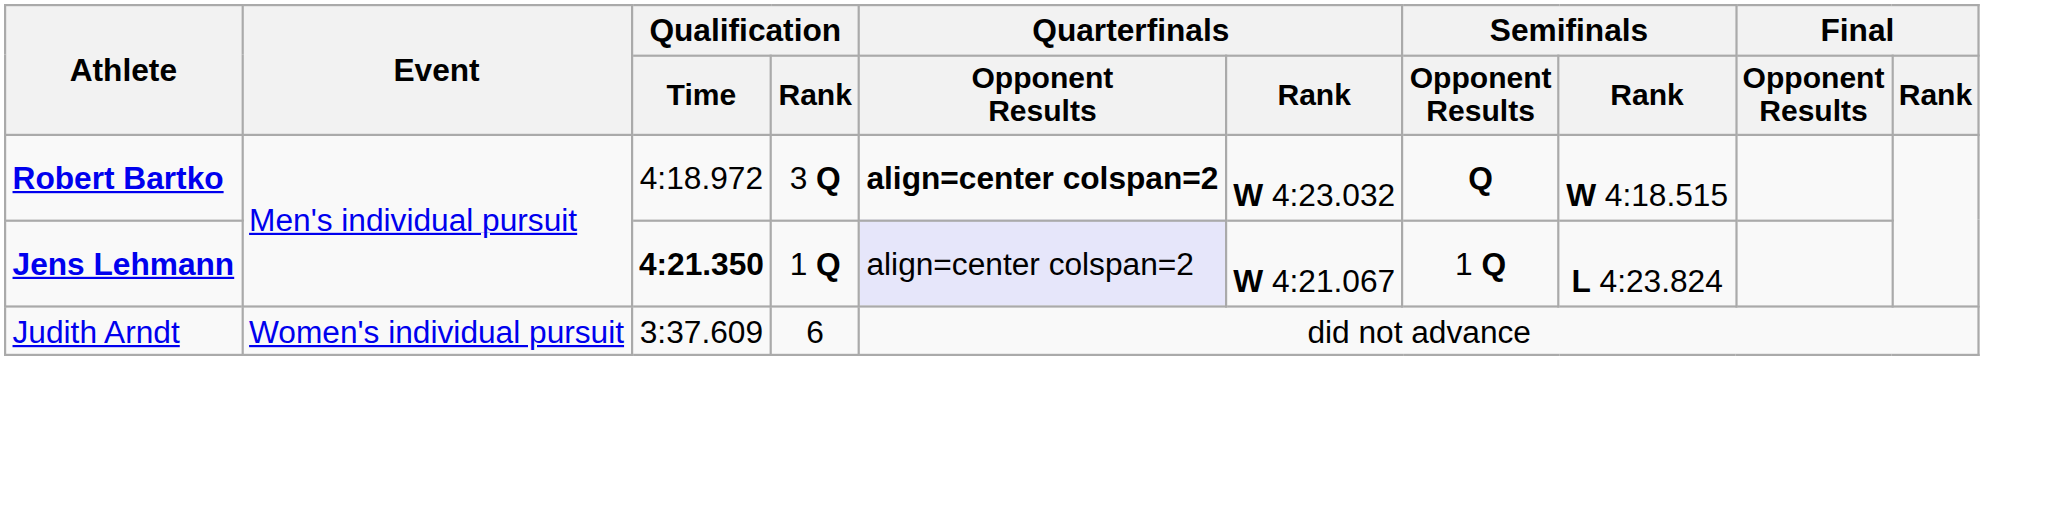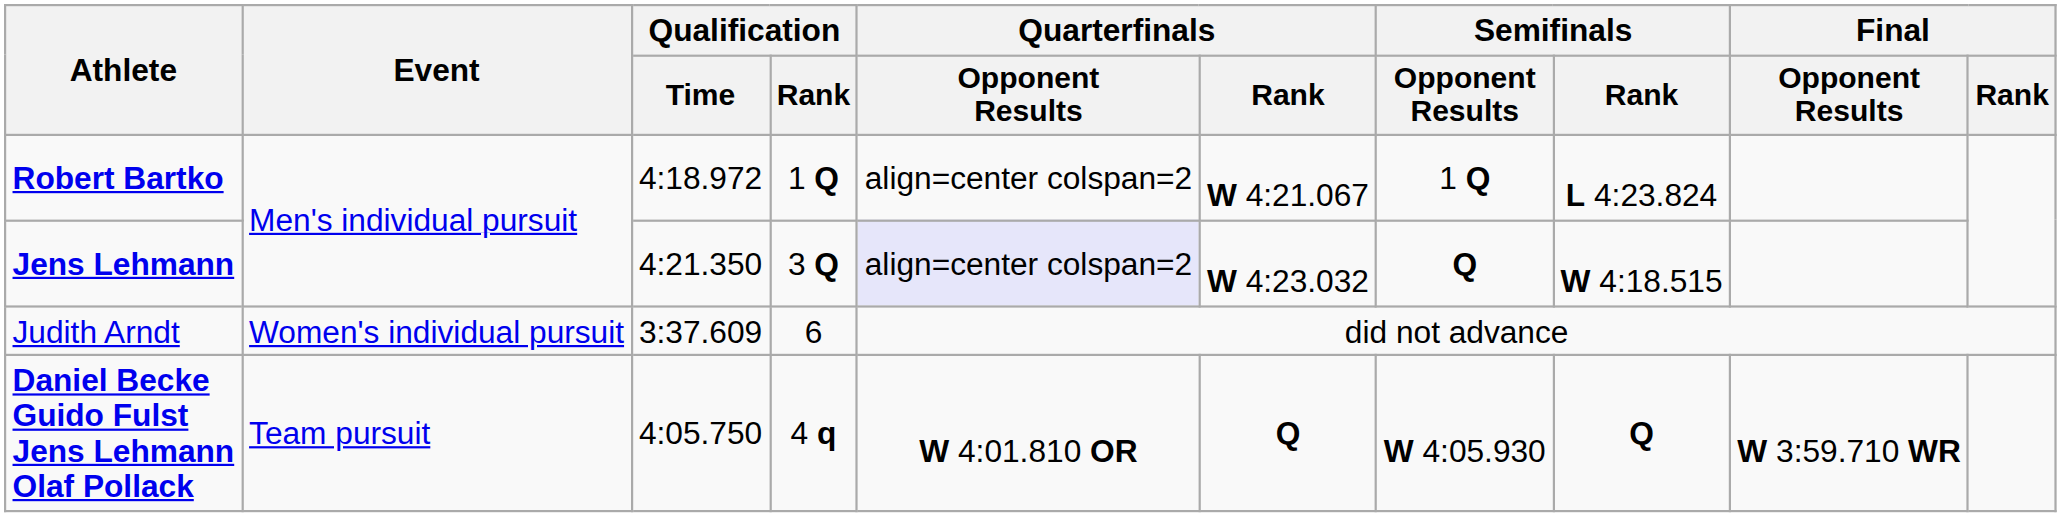(815, 178) 3 Q -> (813, 178) 1 Q
(1042, 178) bold -> (1028, 178) normal
(1314, 196) W 4:23.032 -> (1288, 196) W 4:21.067
(1481, 178) Q -> (1465, 178) 1 Q
(1647, 196) W 4:18.515 -> (1642, 196) L 4:23.824
(701, 264) bold -> (701, 264) normal
(815, 264) 1 Q -> (813, 264) 3 Q
(1314, 281) W 4:21.067 -> (1288, 281) W 4:23.032
(1481, 264) 1 Q -> (1465, 264) Q
(1647, 281) L 4:23.824 -> (1642, 281) W 4:18.515
+ row: (123, 434)
